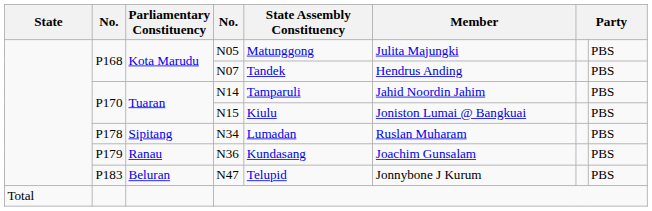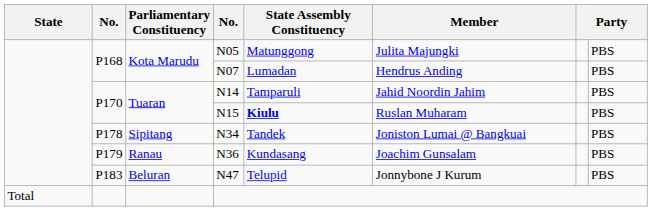(266, 71) Tandek -> (272, 71) Lumadan
(262, 112) normal -> (263, 112) bold
(451, 112) Joniston Lumai @ Bangkuai -> (421, 112) Ruslan Muharam
(272, 133) Lumadan -> (266, 133) Tandek
(421, 133) Ruslan Muharam -> (451, 133) Joniston Lumai @ Bangkuai
